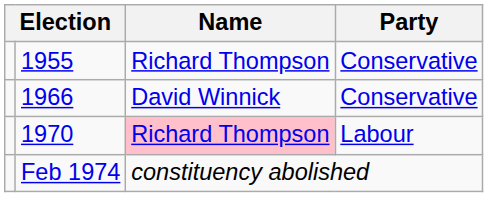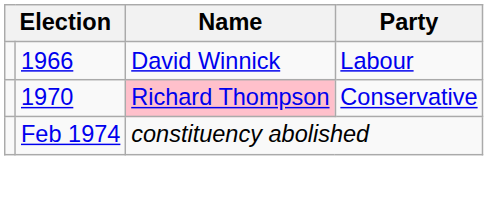- row: (47, 60)
(409, 97) Conservative -> (377, 60) Labour
(377, 135) Labour -> (409, 97) Conservative
